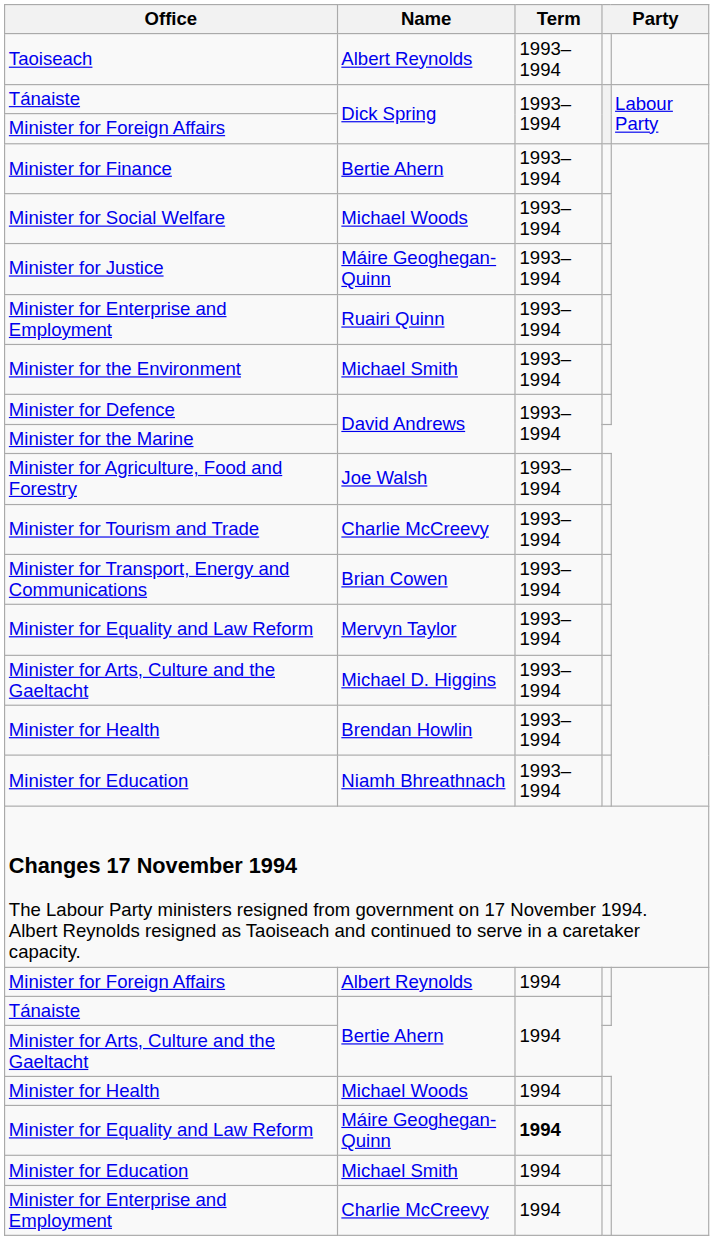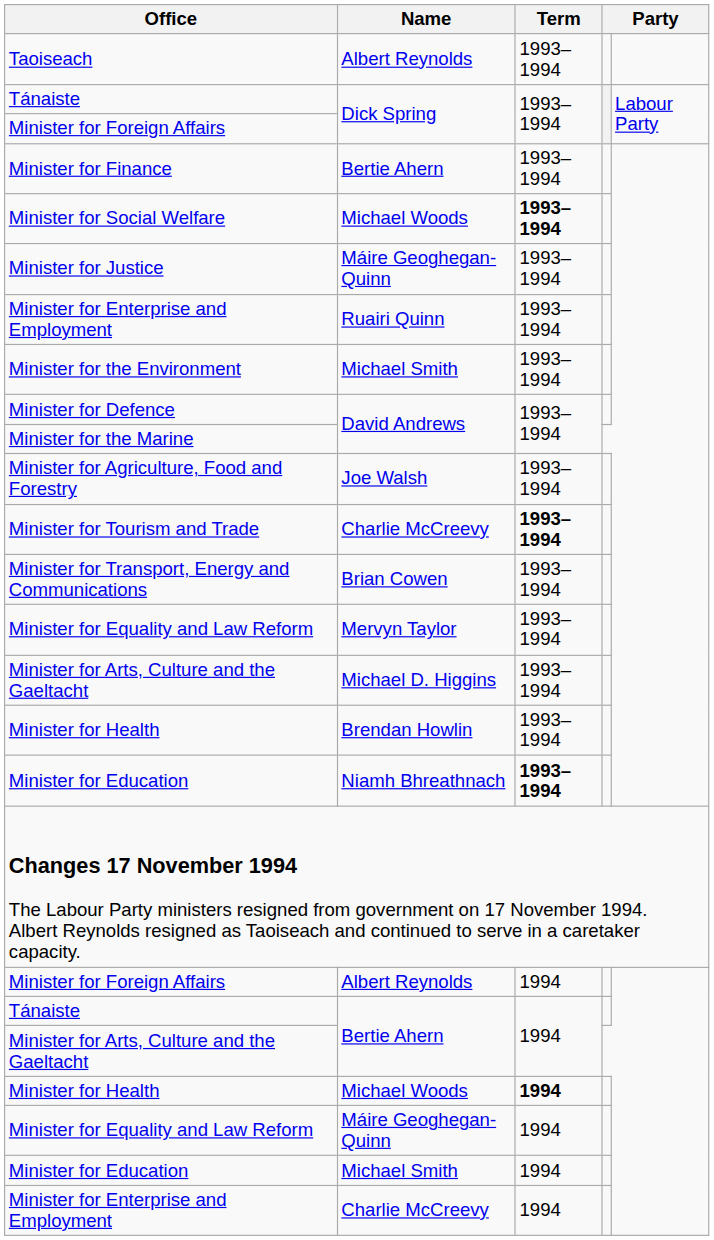(545, 218) normal -> (545, 218) bold
(545, 529) normal -> (545, 529) bold
(545, 780) normal -> (545, 780) bold
(540, 1090) normal -> (540, 1090) bold
(540, 1130) bold -> (540, 1130) normal
